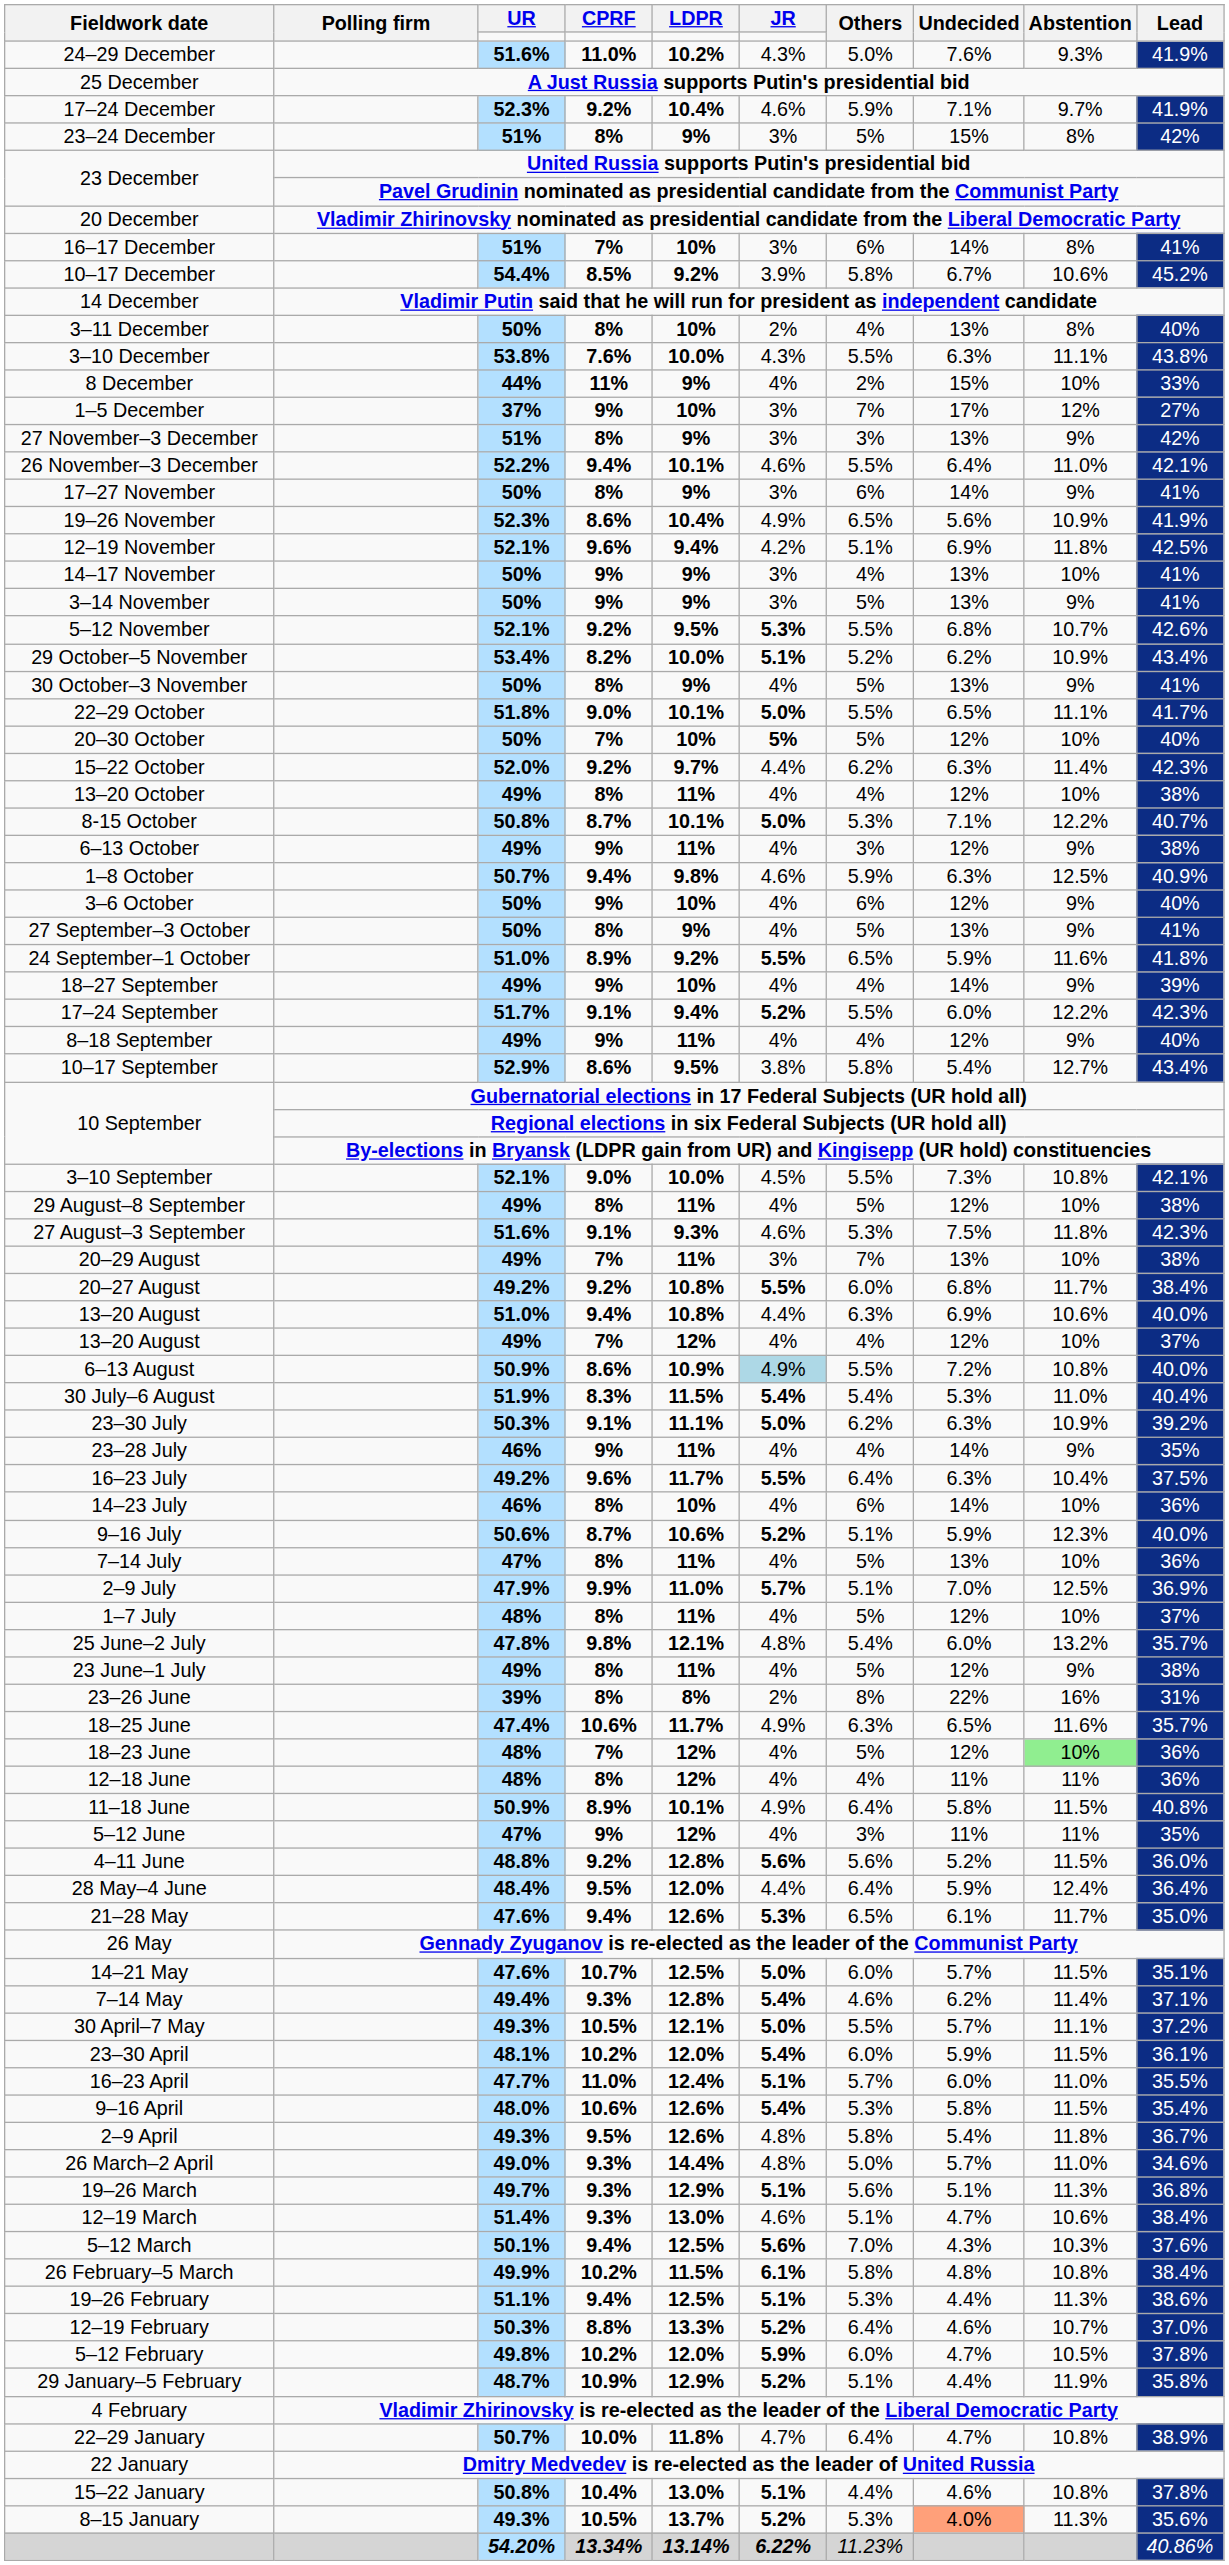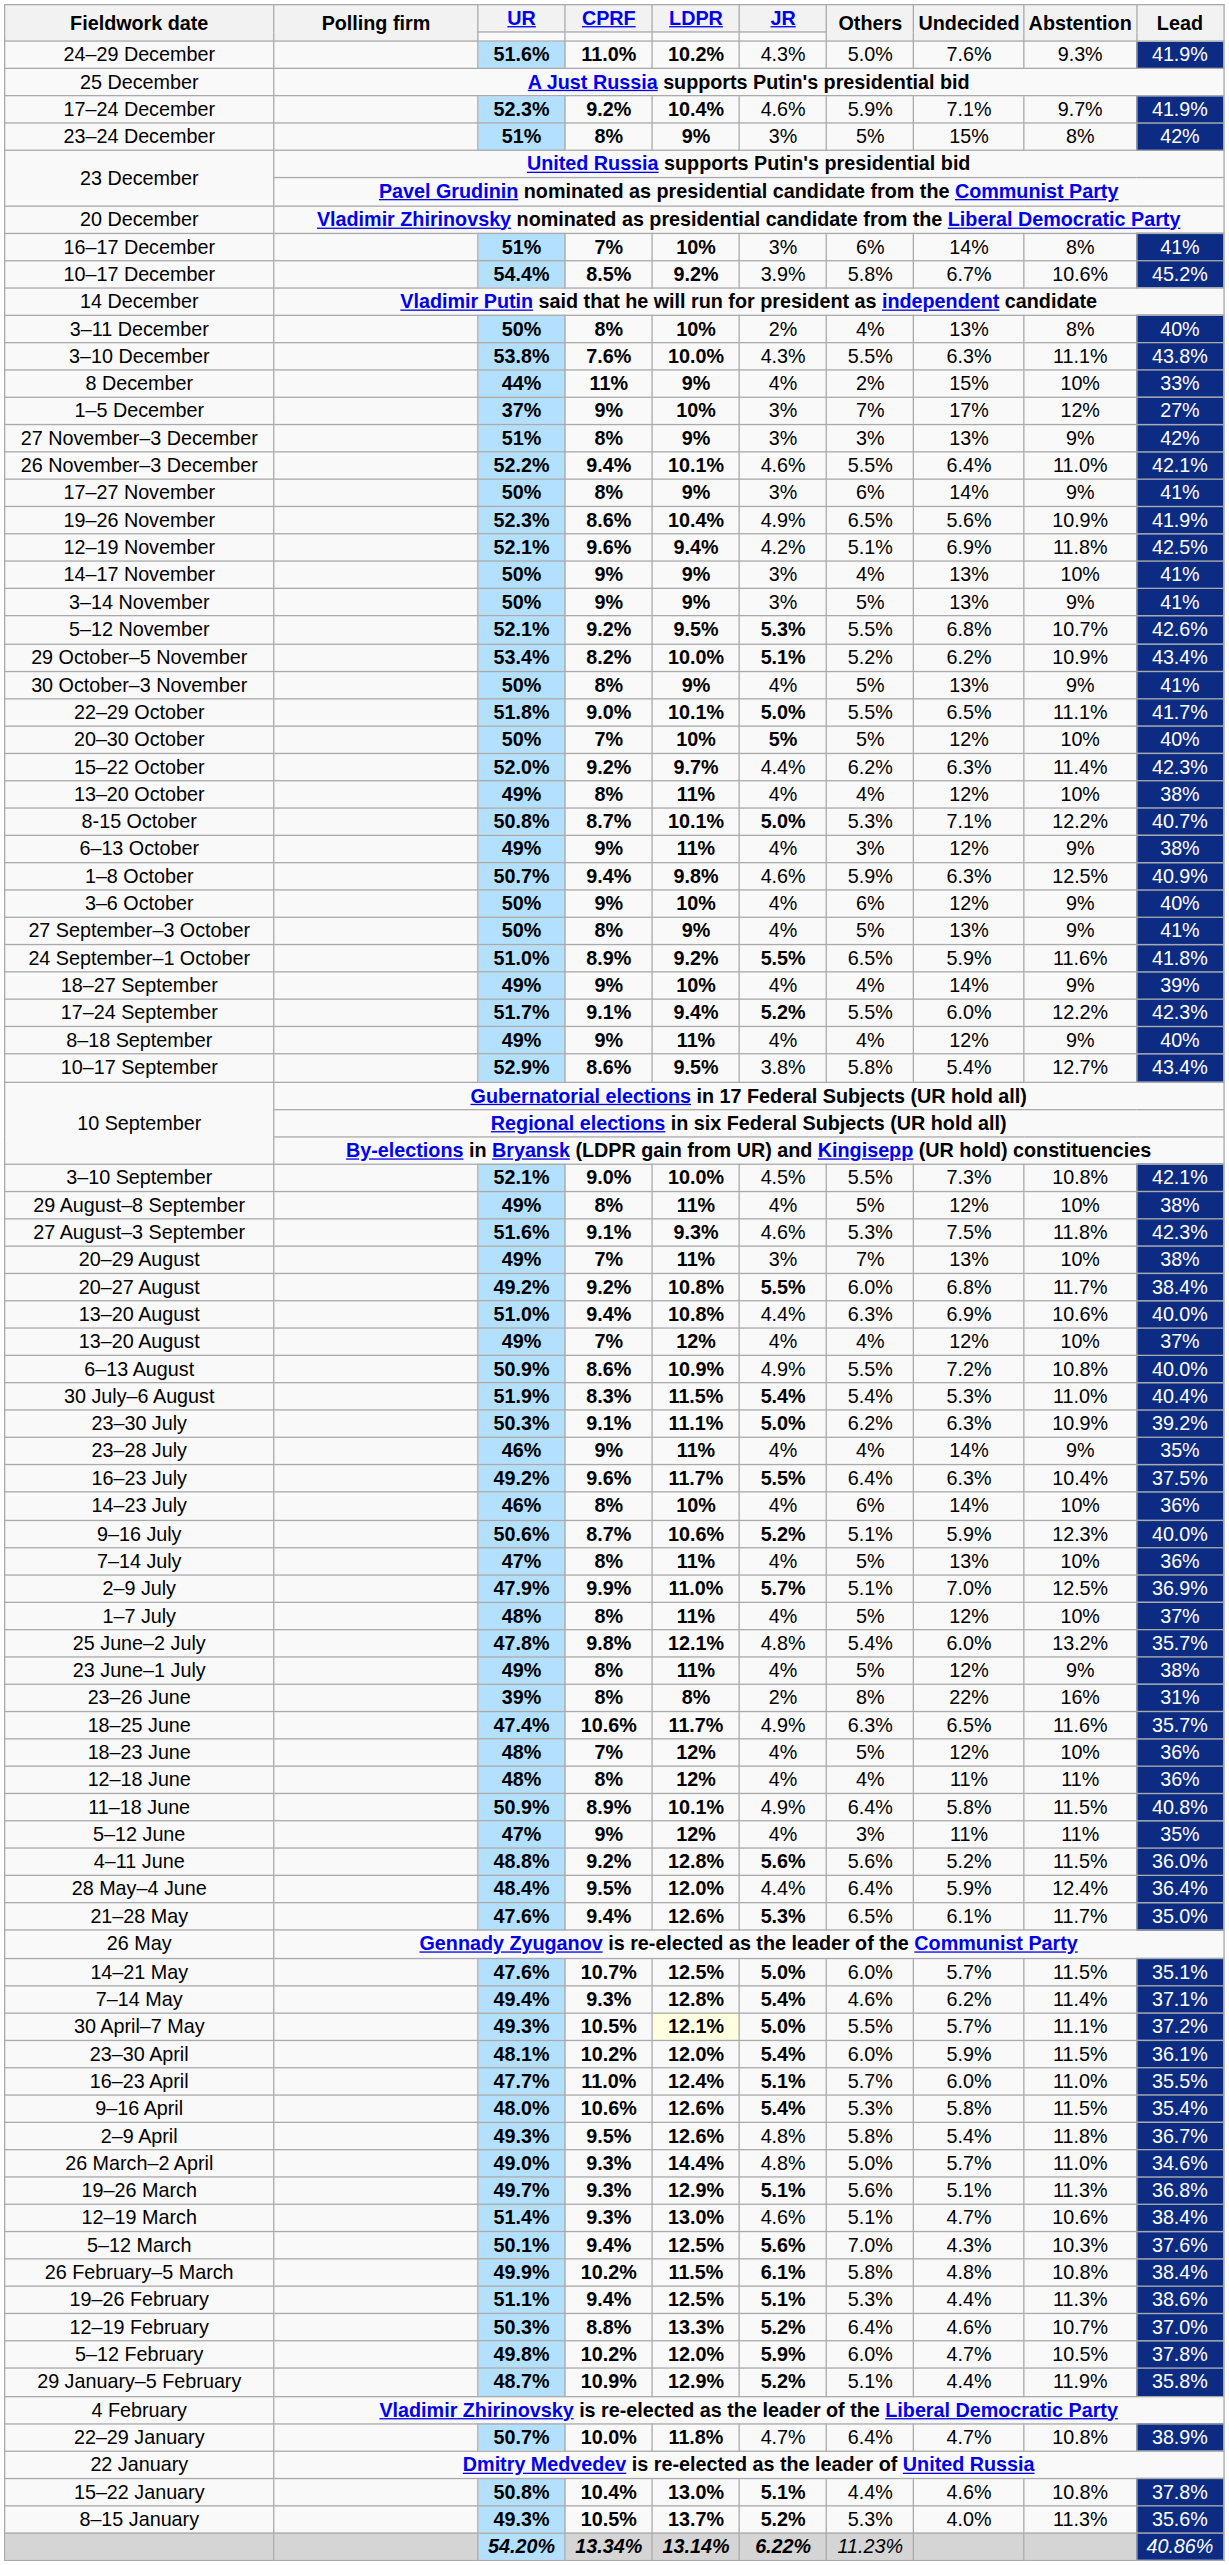(783, 1369) lightblue background -> (783, 1369) no background
(1080, 1752) lightgreen background -> (1080, 1752) no background
(696, 2026) no background -> (696, 2026) lightyellow background
(969, 2519) lightsalmon background -> (969, 2519) no background
